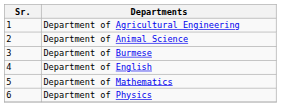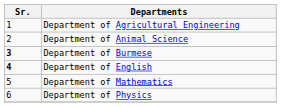(9, 53) normal -> (9, 53) bold
(9, 67) normal -> (9, 67) bold
